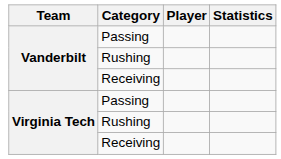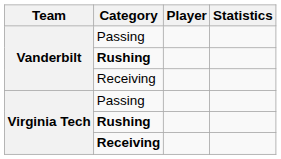(126, 58) normal -> (124, 58) bold
(126, 122) normal -> (124, 122) bold
(131, 143) normal -> (129, 143) bold
